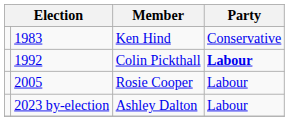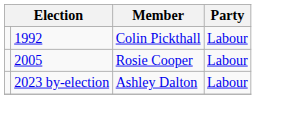- row: (143, 37)
(230, 60) bold -> (227, 37) normal
